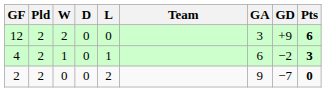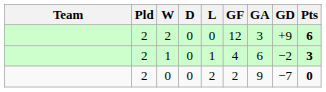columns swapped: (183, 14) <-> (16, 14)
